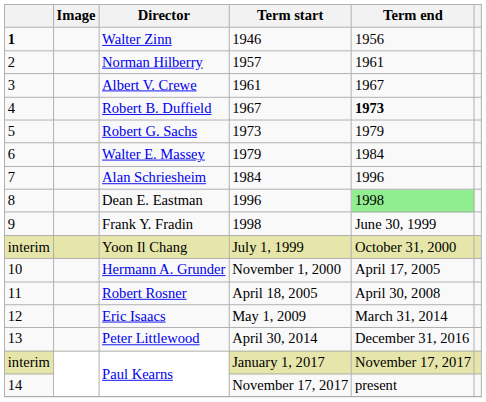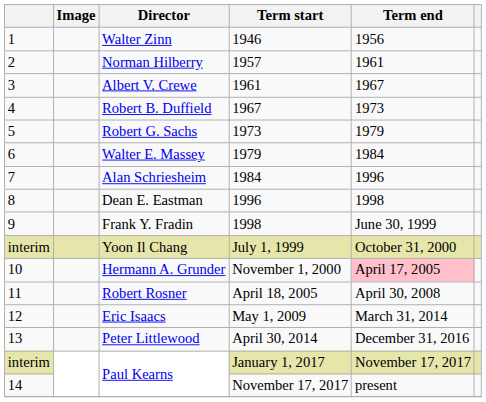(11, 39) bold -> (11, 39) normal
(369, 108) bold -> (369, 108) normal
(369, 200) lightgreen background -> (369, 200) no background
(398, 270) no background -> (398, 270) pink background
